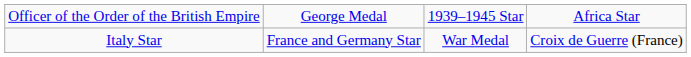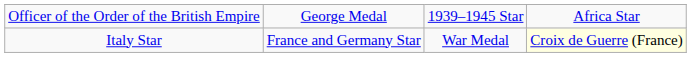(607, 40) no background -> (607, 40) lightyellow background
